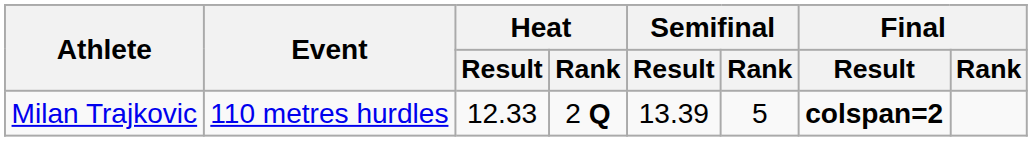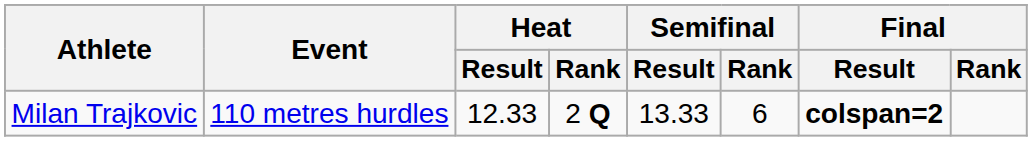(674, 114) 13.39 -> (674, 114) 13.33
(760, 114) 5 -> (760, 114) 6
